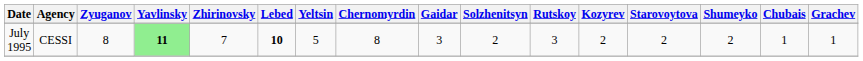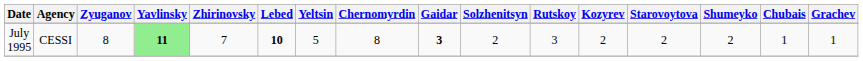(439, 39) normal -> (439, 39) bold
